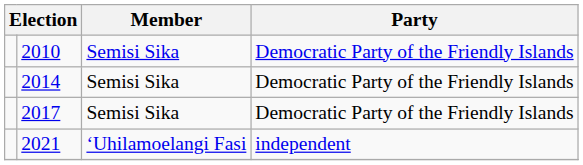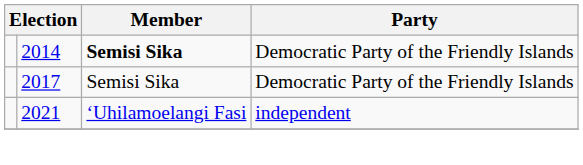- row: (41, 50)
(133, 81) normal -> (134, 50) bold
